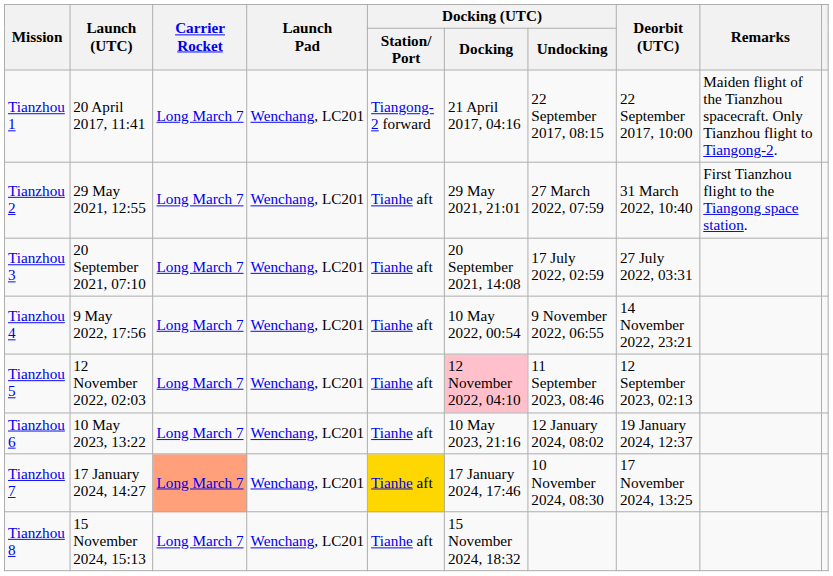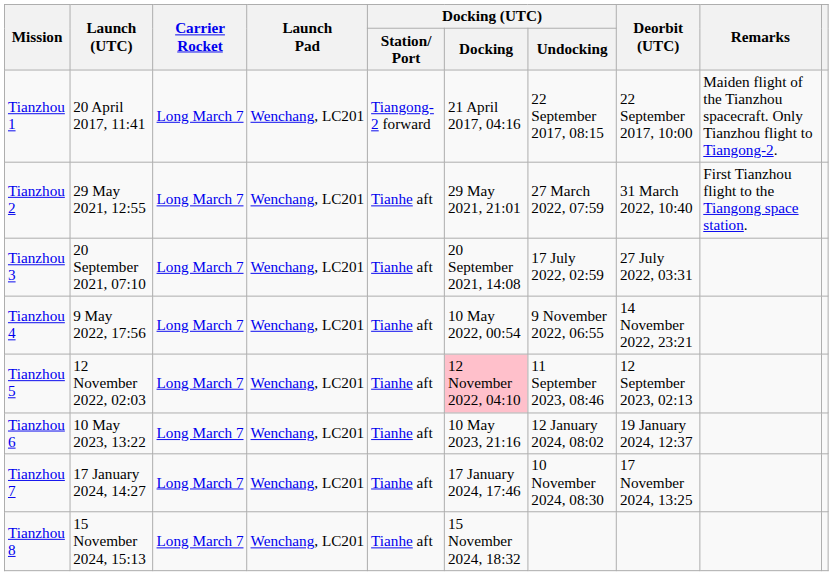(200, 483) lightsalmon background -> (200, 483) no background
(402, 483) gold background -> (402, 483) no background
